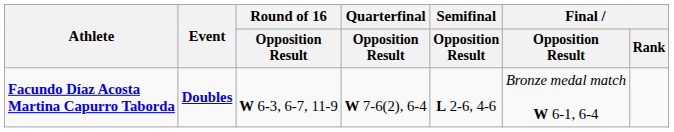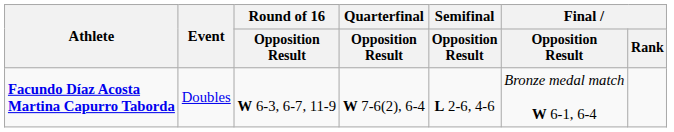(207, 97) bold -> (206, 97) normal
